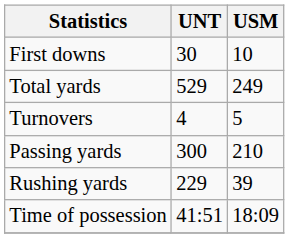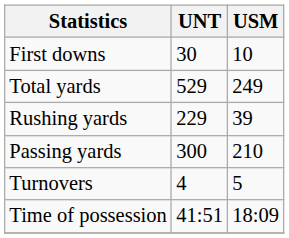rows swapped: (68, 183) <-> (51, 118)
